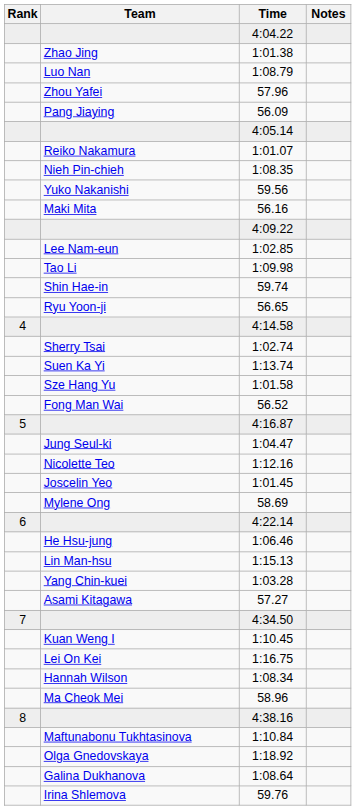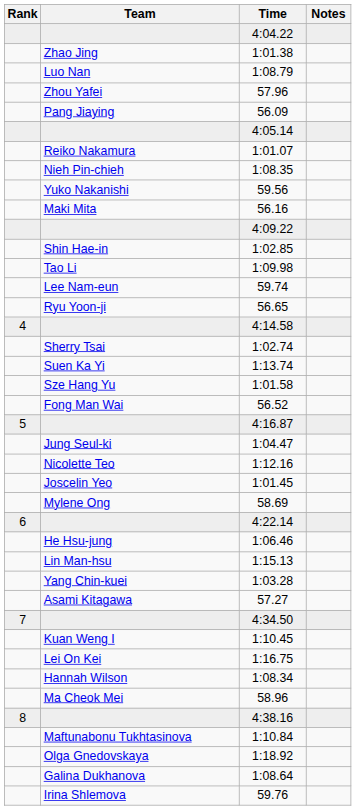(81, 248) Lee Nam-eun -> (76, 248) Shin Hae-in
(76, 287) Shin Hae-in -> (81, 287) Lee Nam-eun
